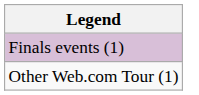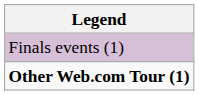(94, 76) normal -> (99, 76) bold
